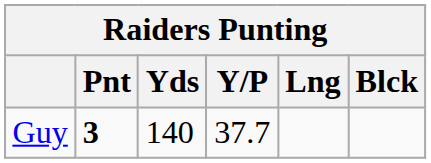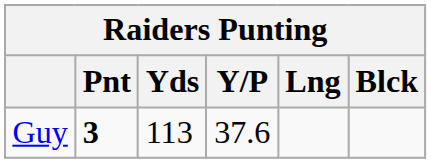(170, 132) 140 -> (169, 132) 113
(242, 132) 37.7 -> (242, 132) 37.6
